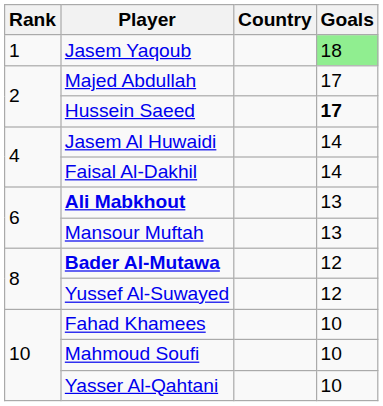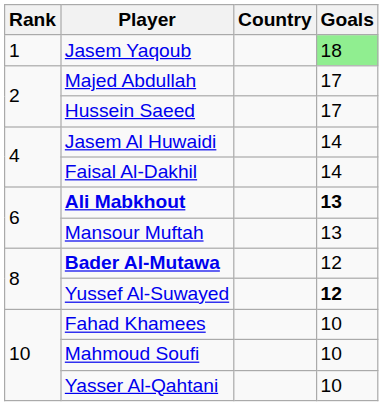(331, 111) bold -> (331, 111) normal
(331, 202) normal -> (331, 202) bold
(331, 293) normal -> (331, 293) bold
